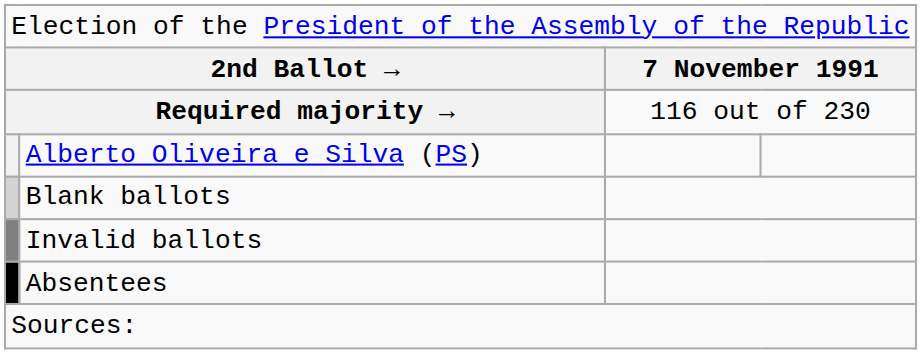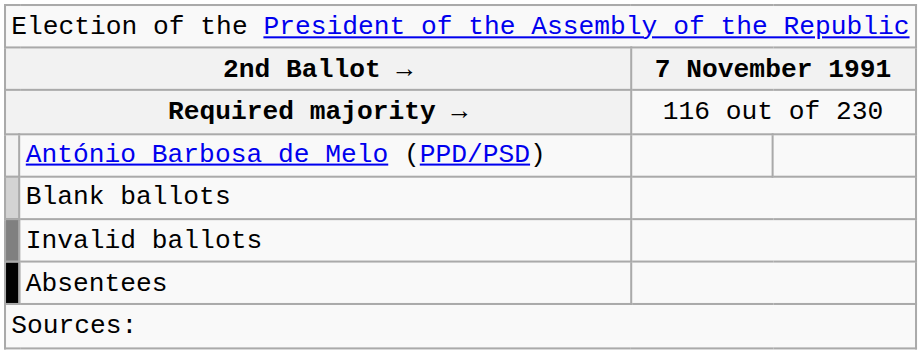+ row: (286, 155)
- row: (254, 155)
